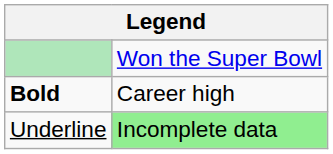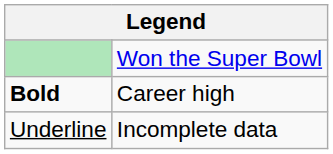(197, 129) lightgreen background -> (197, 129) no background
